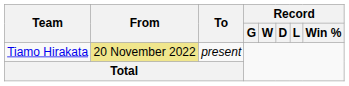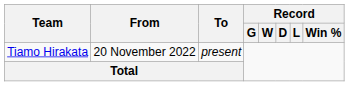(145, 52) khaki background -> (145, 52) no background
